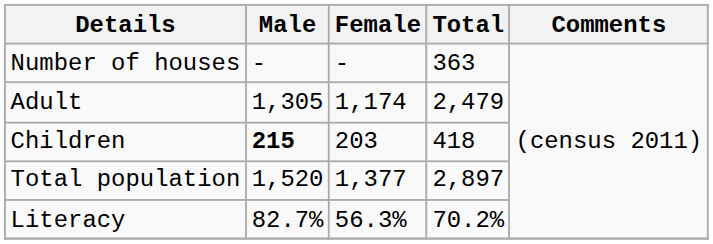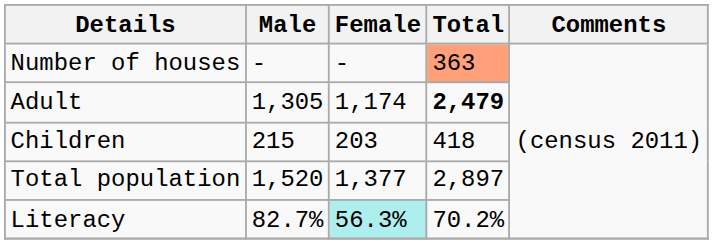(454, 63) no background -> (454, 63) lightsalmon background
(468, 102) normal -> (468, 102) bold
(273, 141) bold -> (273, 141) normal
(371, 219) no background -> (371, 219) paleturquoise background
